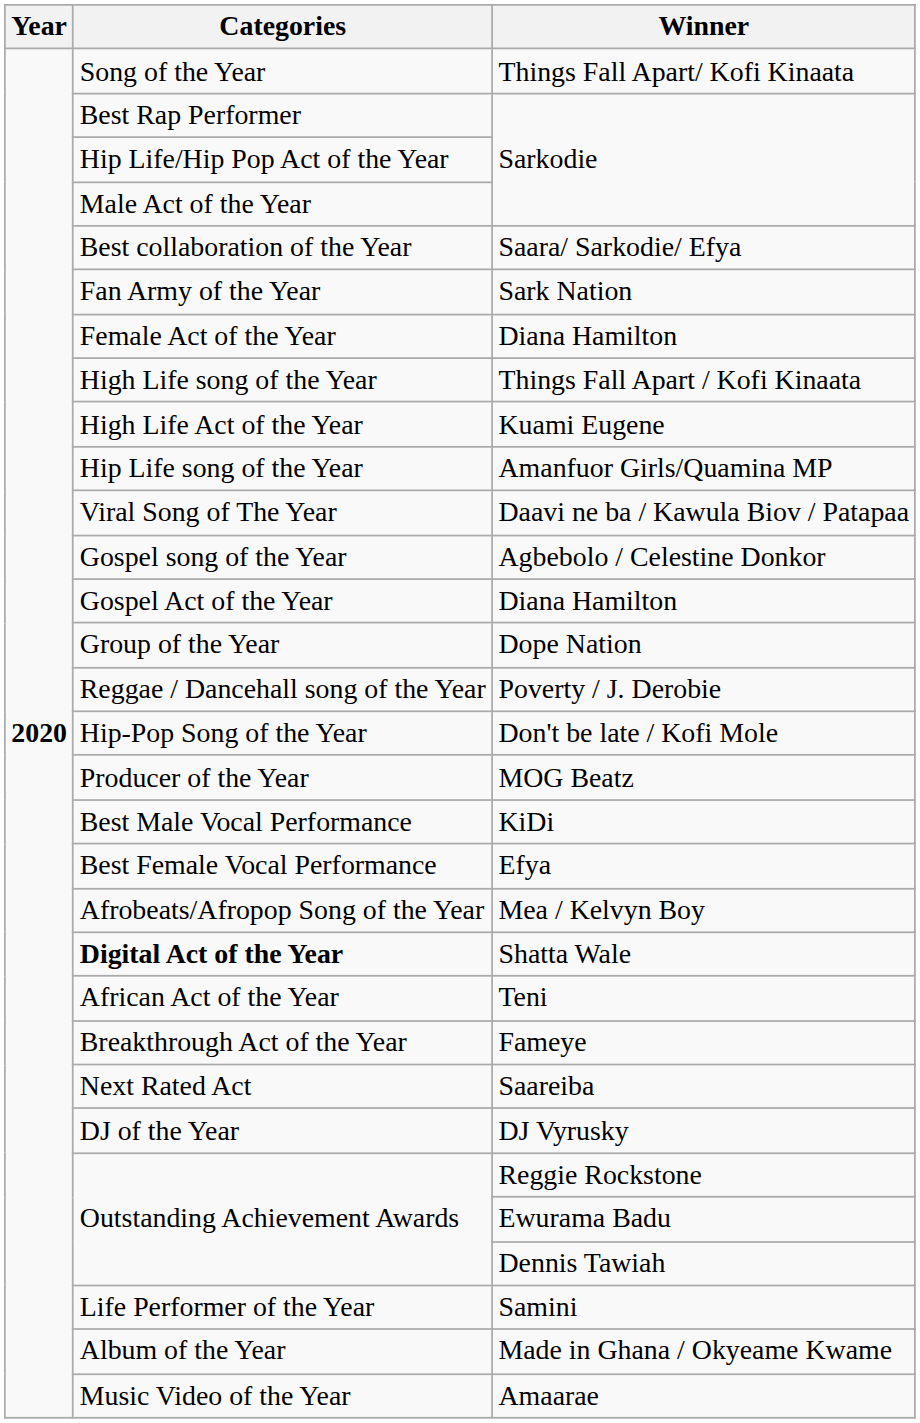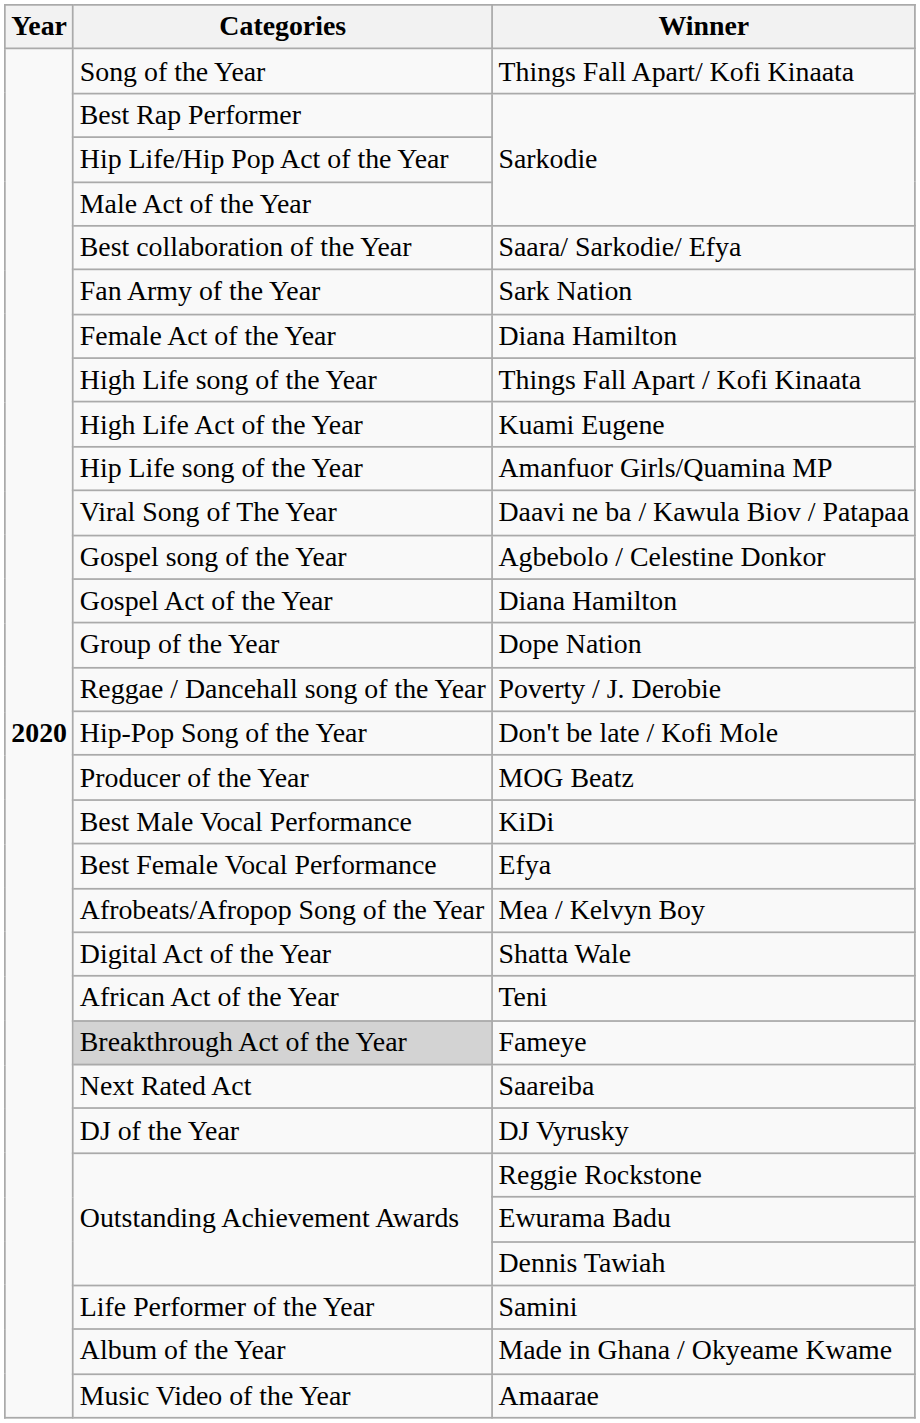(211, 953) bold -> (205, 953) normal
(243, 1042) no background -> (243, 1042) lightgrey background
